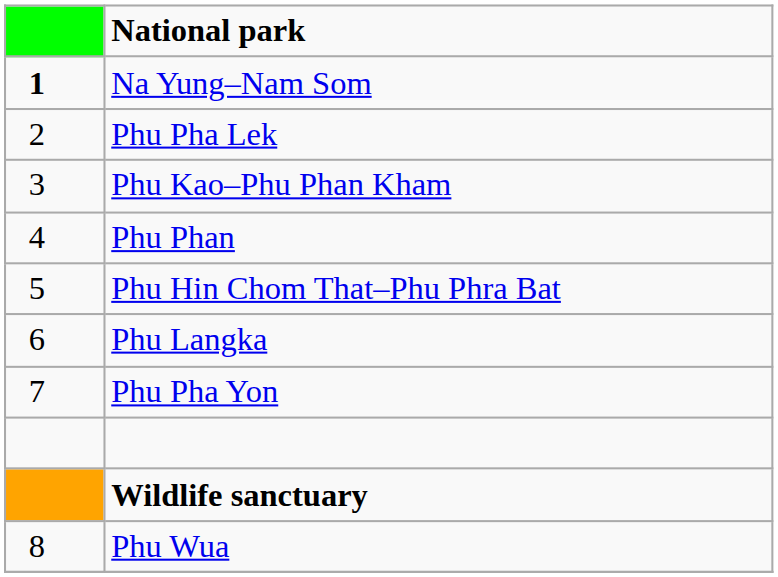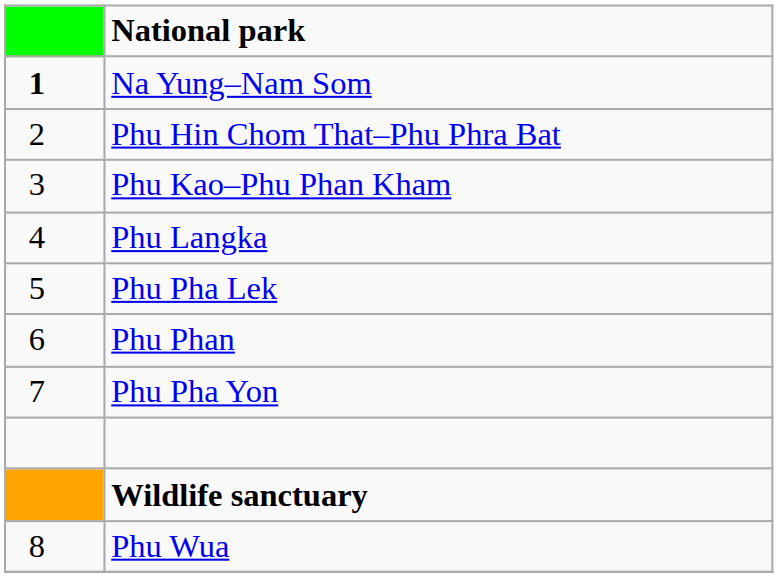(194, 133) Phu Pha Lek -> (336, 133) Phu Hin Chom That–Phu Phra Bat
(173, 236) Phu Phan -> (189, 236) Phu Langka
(336, 288) Phu Hin Chom That–Phu Phra Bat -> (194, 288) Phu Pha Lek
(189, 339) Phu Langka -> (173, 339) Phu Phan
